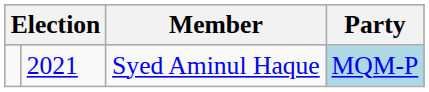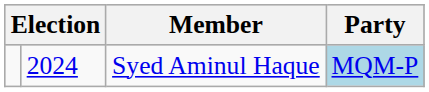(52, 65) 2021 -> (52, 65) 2024
